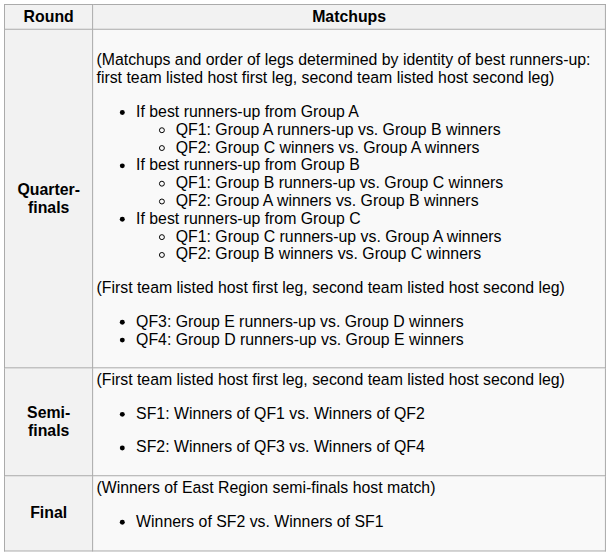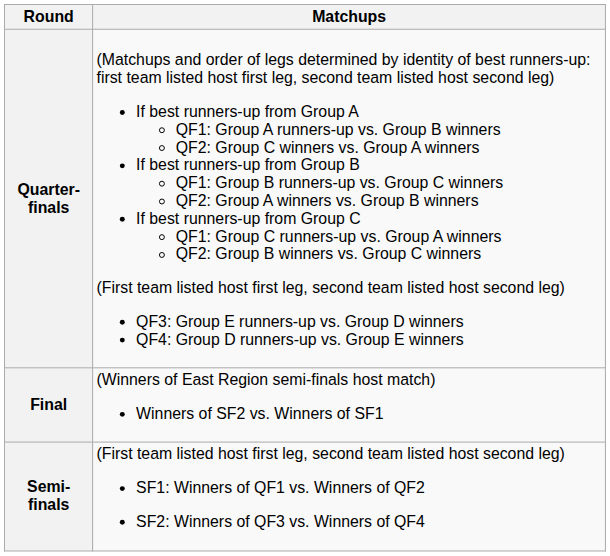rows swapped: (49, 421) <-> (49, 513)
